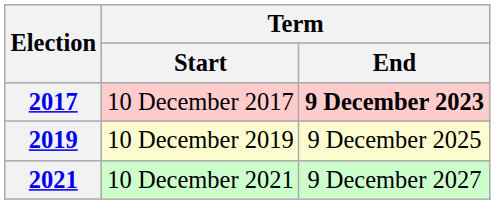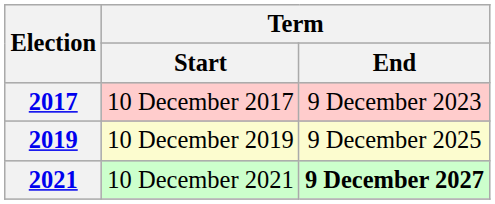(394, 101) bold -> (394, 101) normal
(394, 179) normal -> (394, 179) bold
